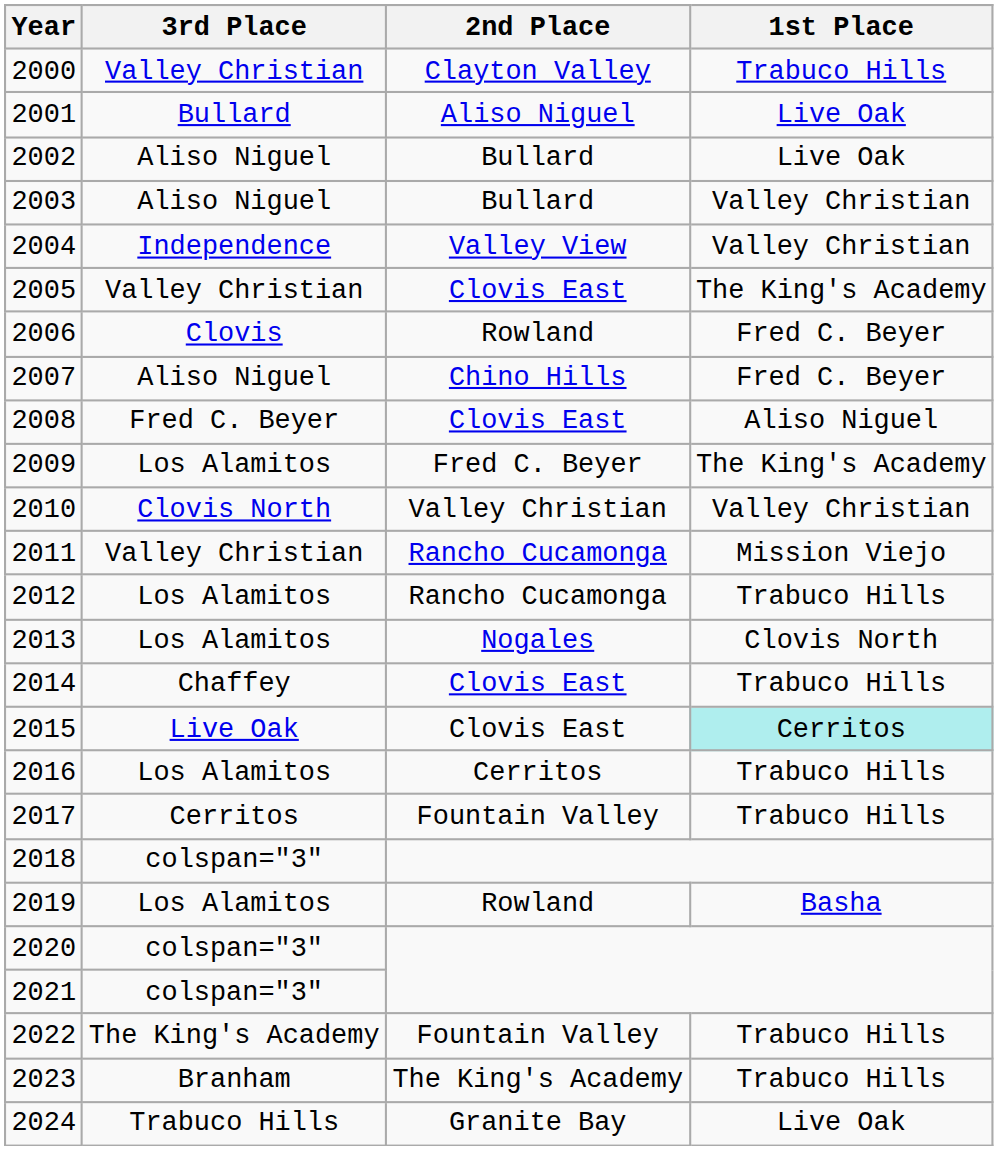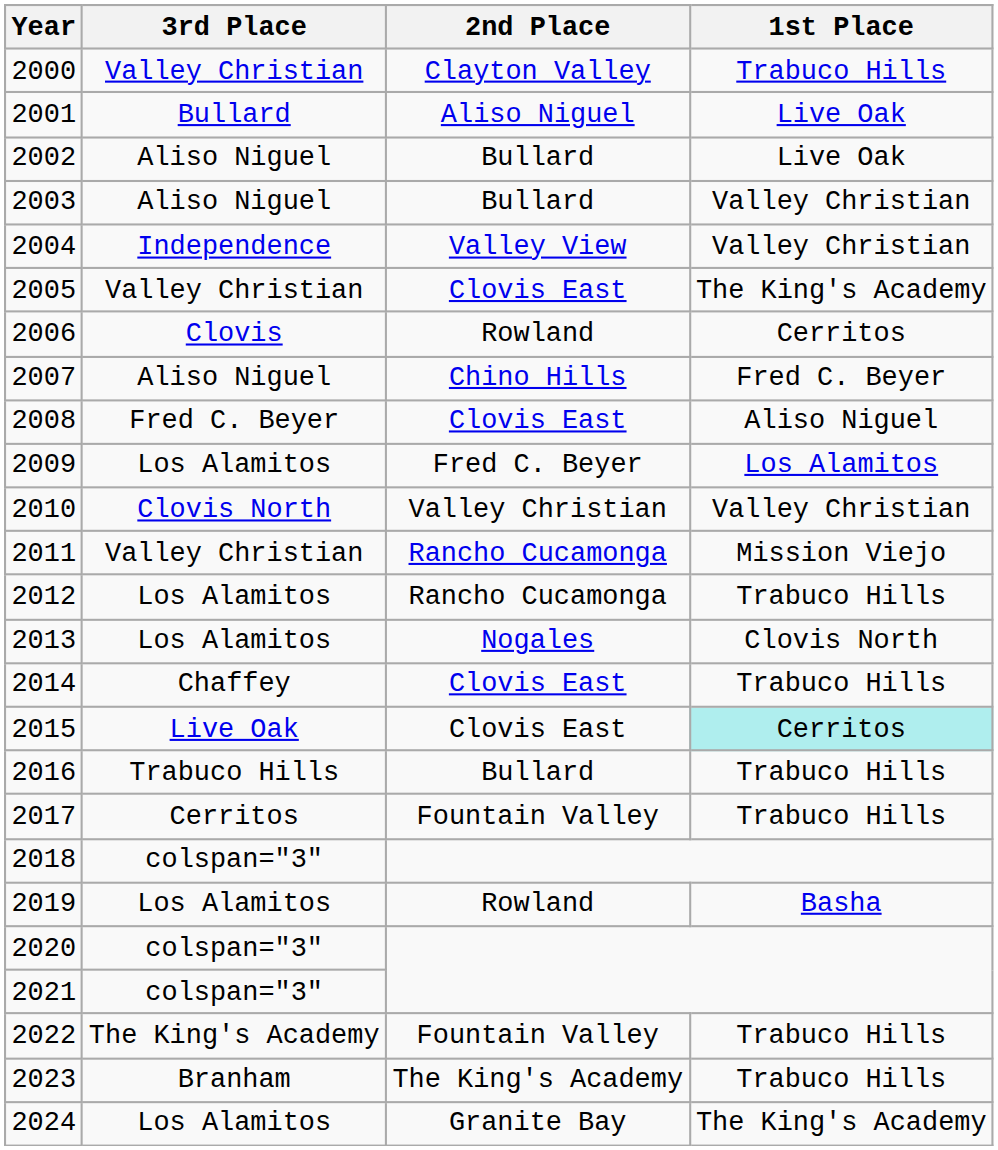(841, 334) Fred C. Beyer -> (841, 334) Cerritos
(841, 466) The King's Academy -> (841, 466) Los Alamitos
(234, 773) Los Alamitos -> (234, 773) Trabuco Hills
(538, 773) Cerritos -> (538, 773) Bullard
(234, 1123) Trabuco Hills -> (234, 1123) Los Alamitos
(841, 1123) Live Oak -> (841, 1123) The King's Academy
